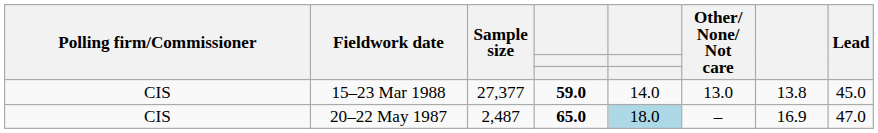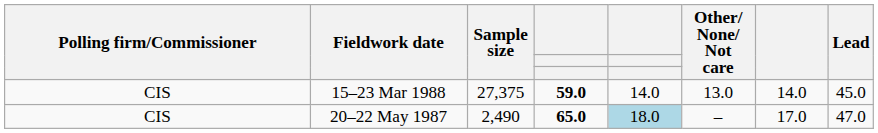(501, 92) 27,377 -> (501, 92) 27,375
(792, 92) 13.8 -> (792, 92) 14.0
(501, 117) 2,487 -> (501, 117) 2,490
(792, 117) 16.9 -> (792, 117) 17.0
